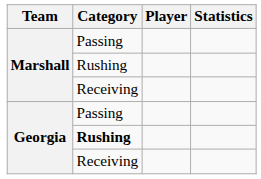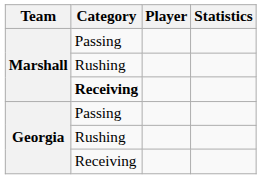(107, 89) normal -> (106, 89) bold
(104, 137) bold -> (100, 137) normal
